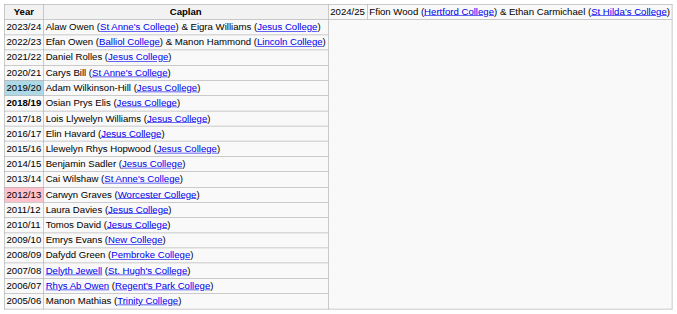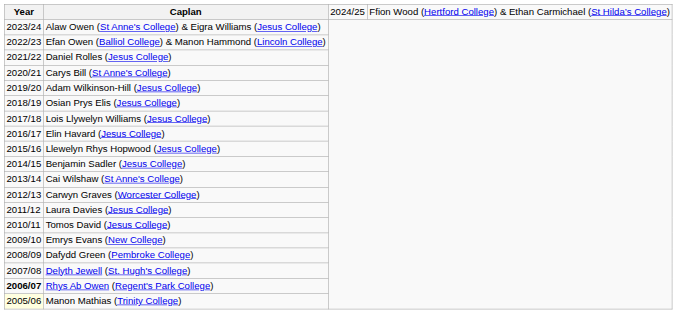(24, 88) lightblue background -> (24, 88) no background
(24, 103) bold -> (24, 103) normal
(24, 194) pink background -> (24, 194) no background
(24, 286) normal -> (24, 286) bold
(24, 301) no background -> (24, 301) lightyellow background
